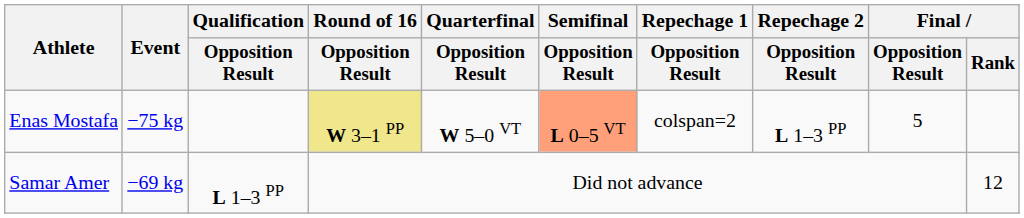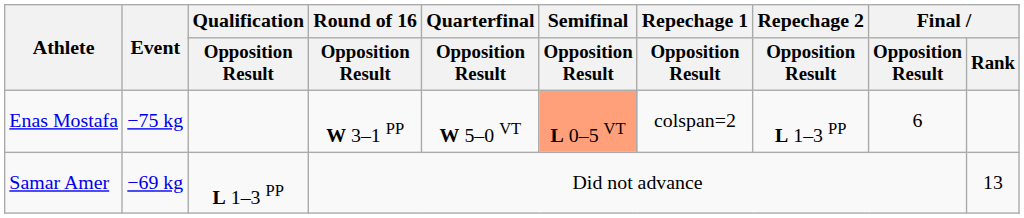(365, 133) khaki background -> (365, 133) no background
(918, 121) 5 -> (918, 121) 6
(993, 182) 12 -> (993, 182) 13
